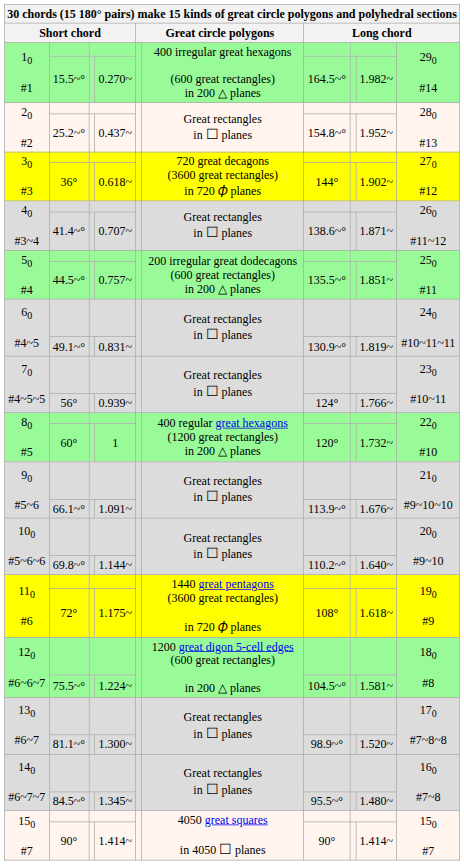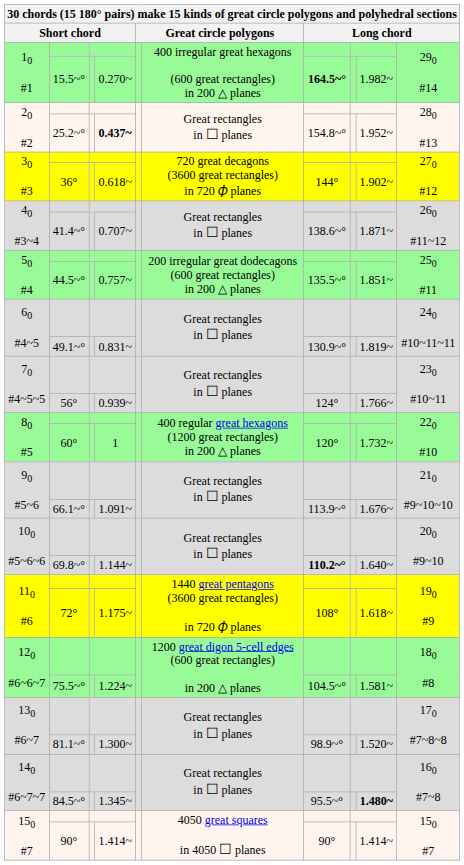(327, 79) normal -> (327, 79) bold
(115, 132) normal -> (115, 132) bold
(327, 565) normal -> (327, 565) bold
(376, 801) normal -> (376, 801) bold
